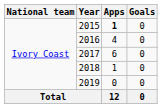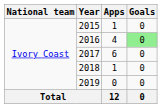(114, 26) bold -> (114, 26) normal
(142, 40) no background -> (142, 40) lightgreen background
